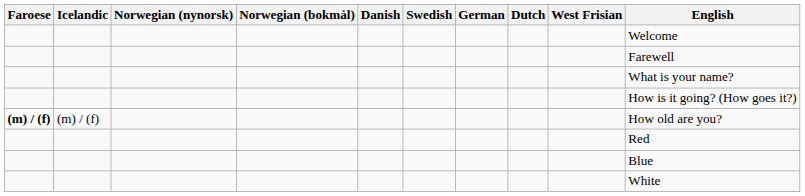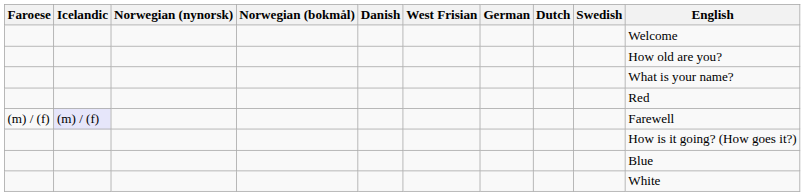columns swapped: (429, 14) <-> (587, 14)
(651, 56) Farewell -> (675, 56) How old are you?
(713, 98) How is it going? (How goes it?) -> (639, 98) Red
(29, 118) bold -> (29, 118) normal
(78, 118) no background -> (78, 118) lavender background
(675, 118) How old are you? -> (651, 118) Farewell
(639, 139) Red -> (713, 139) How is it going? (How goes it?)
